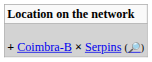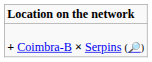(76, 47) lightgrey background -> (76, 47) no background
